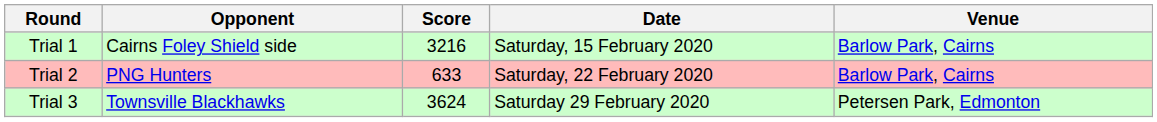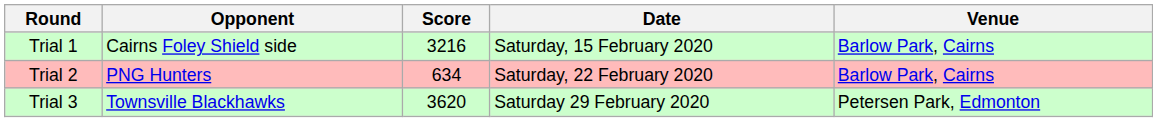(446, 74) 633 -> (446, 74) 634
(446, 102) 3624 -> (446, 102) 3620
